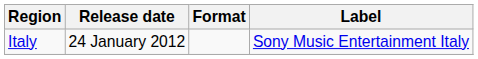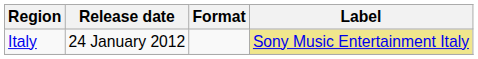(361, 41) no background -> (361, 41) khaki background
